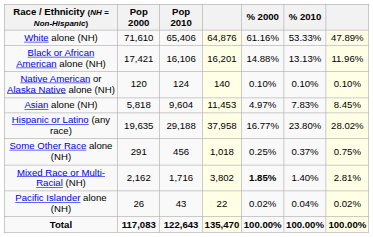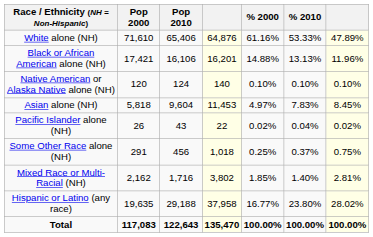rows swapped: (61, 204) <-> (61, 126)
(263, 178) bold -> (263, 178) normal
